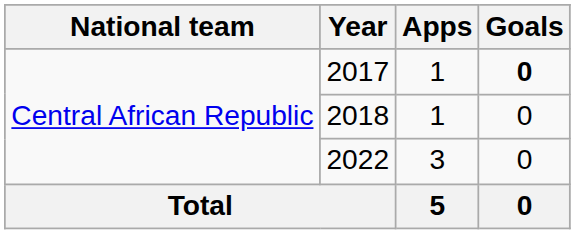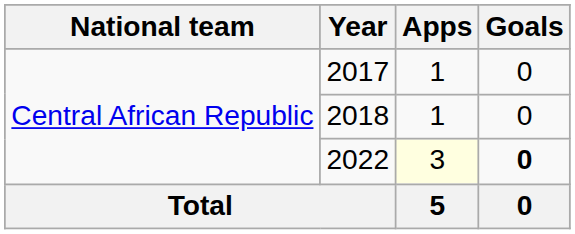(525, 71) bold -> (525, 71) normal
(437, 160) no background -> (437, 160) lightyellow background
(525, 160) normal -> (525, 160) bold
